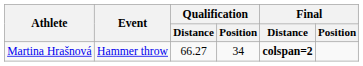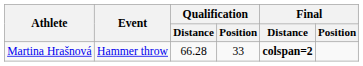(194, 51) 66.27 -> (194, 51) 66.28
(238, 51) 34 -> (238, 51) 33
